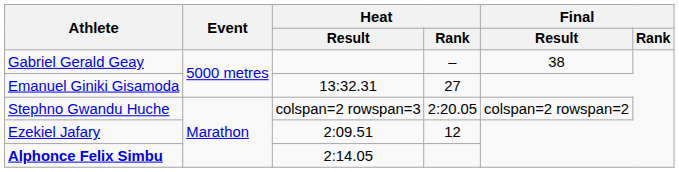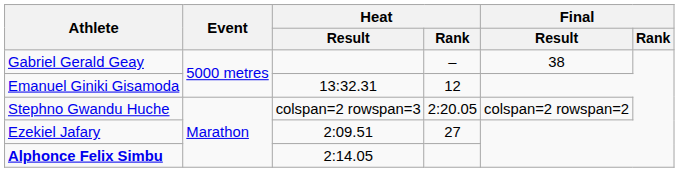(452, 86) 27 -> (452, 86) 12
(452, 132) 12 -> (452, 132) 27
